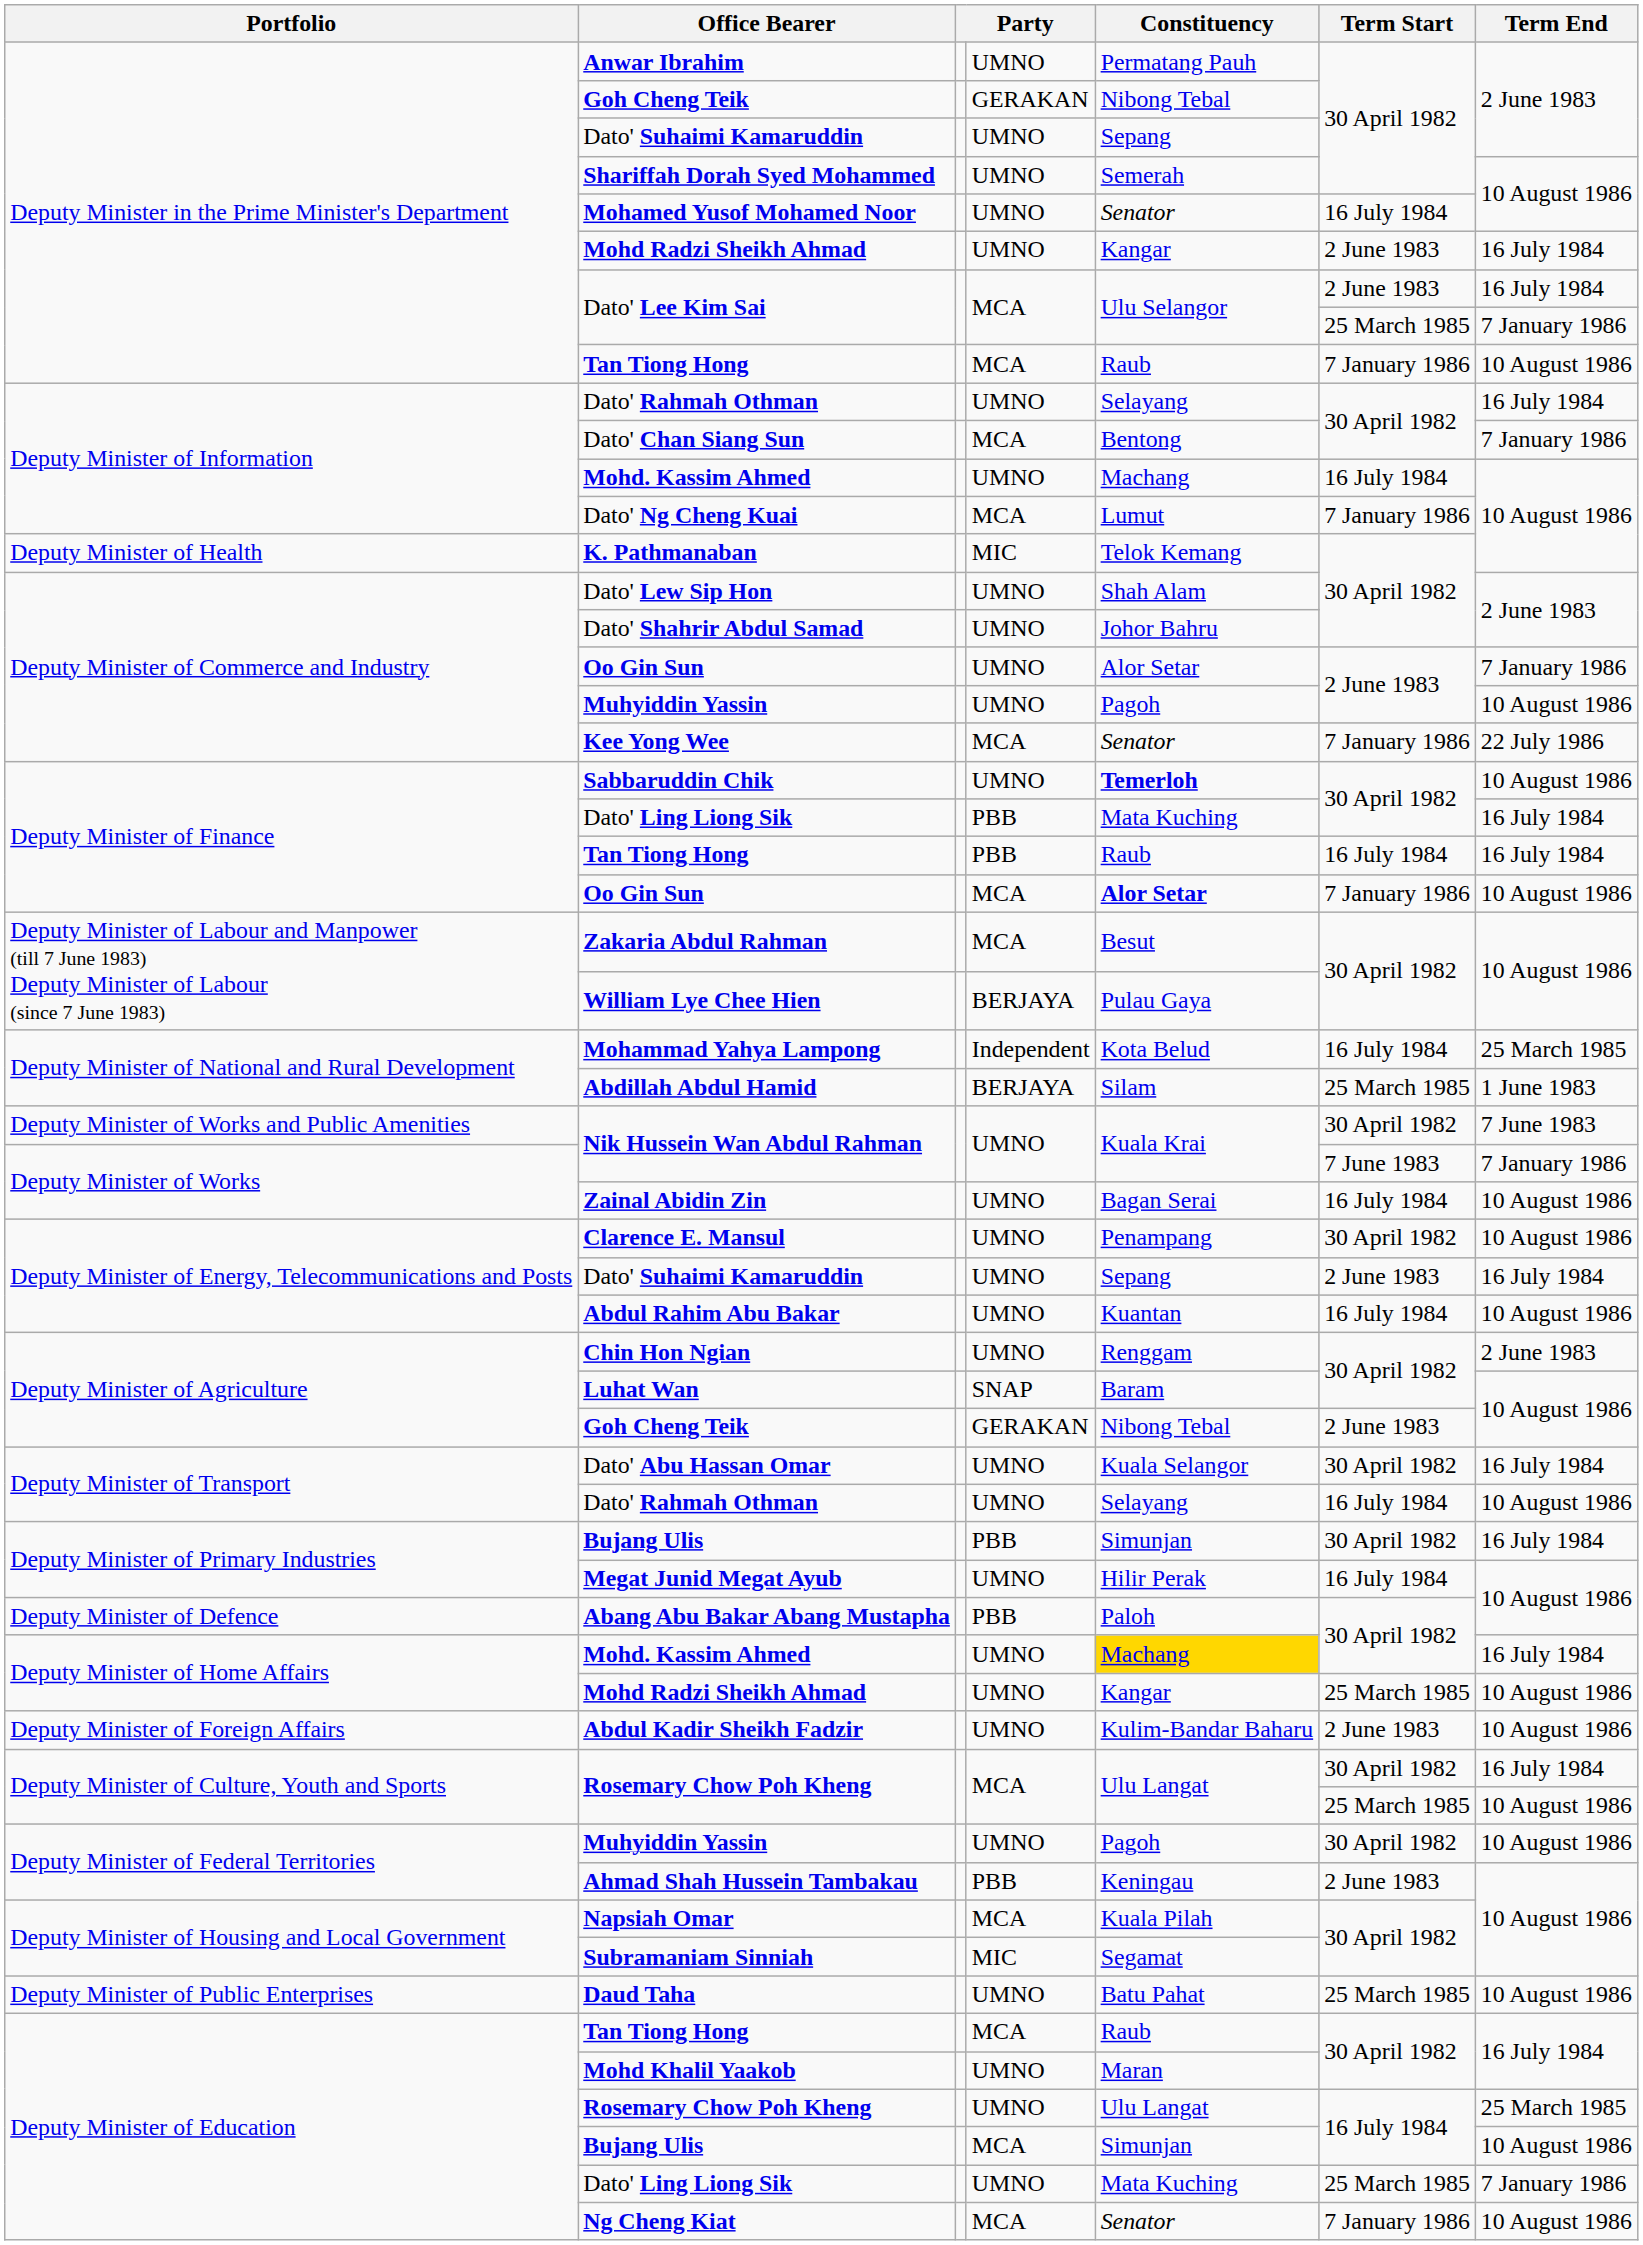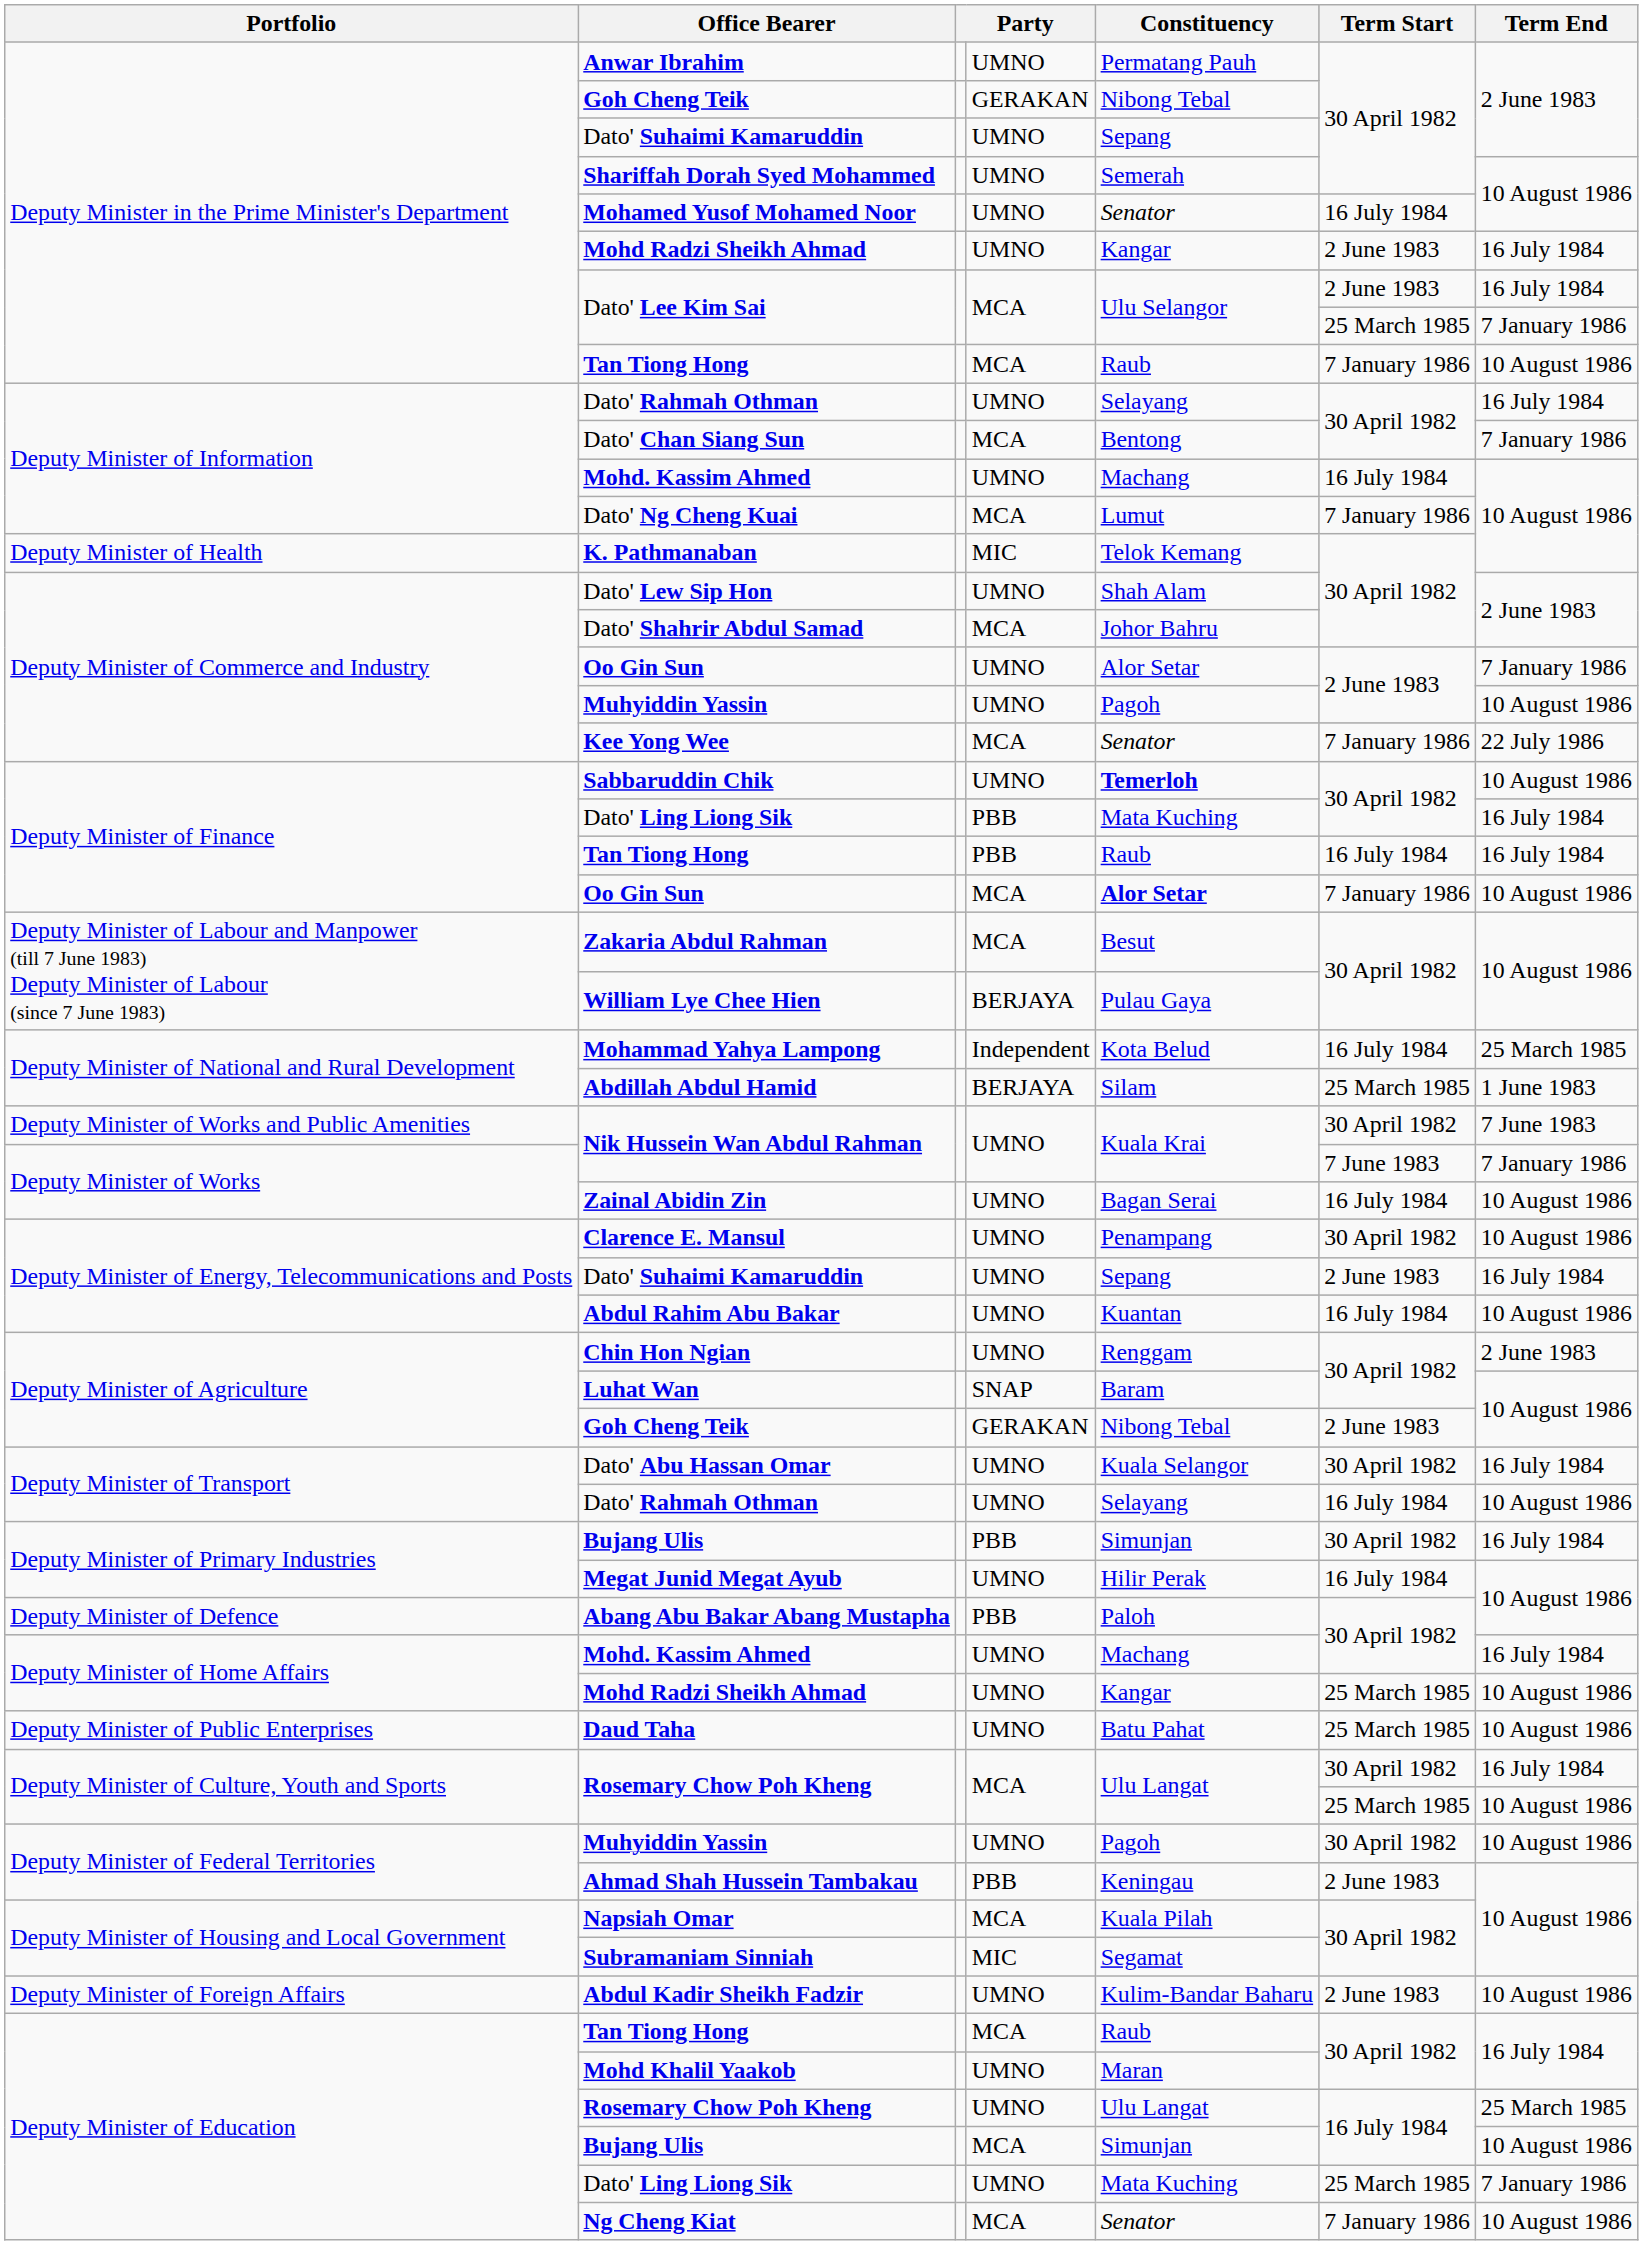(1008, 628) UMNO -> (999, 628) MCA
(1145, 1654) gold background -> (1145, 1654) no background
rows swapped: (178, 1729) <-> (192, 1994)
